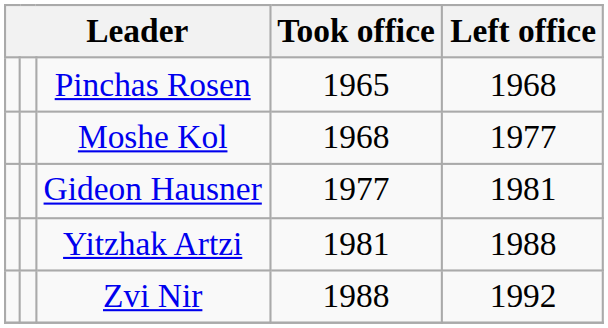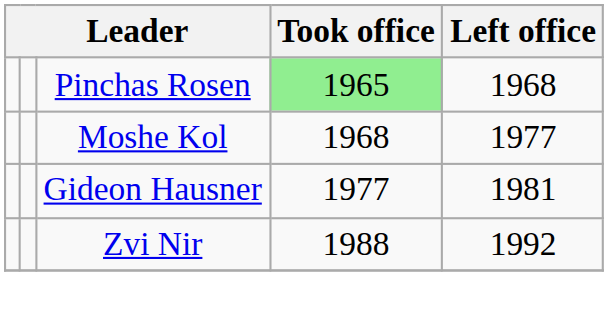(356, 84) no background -> (356, 84) lightgreen background
- row: (153, 243)
